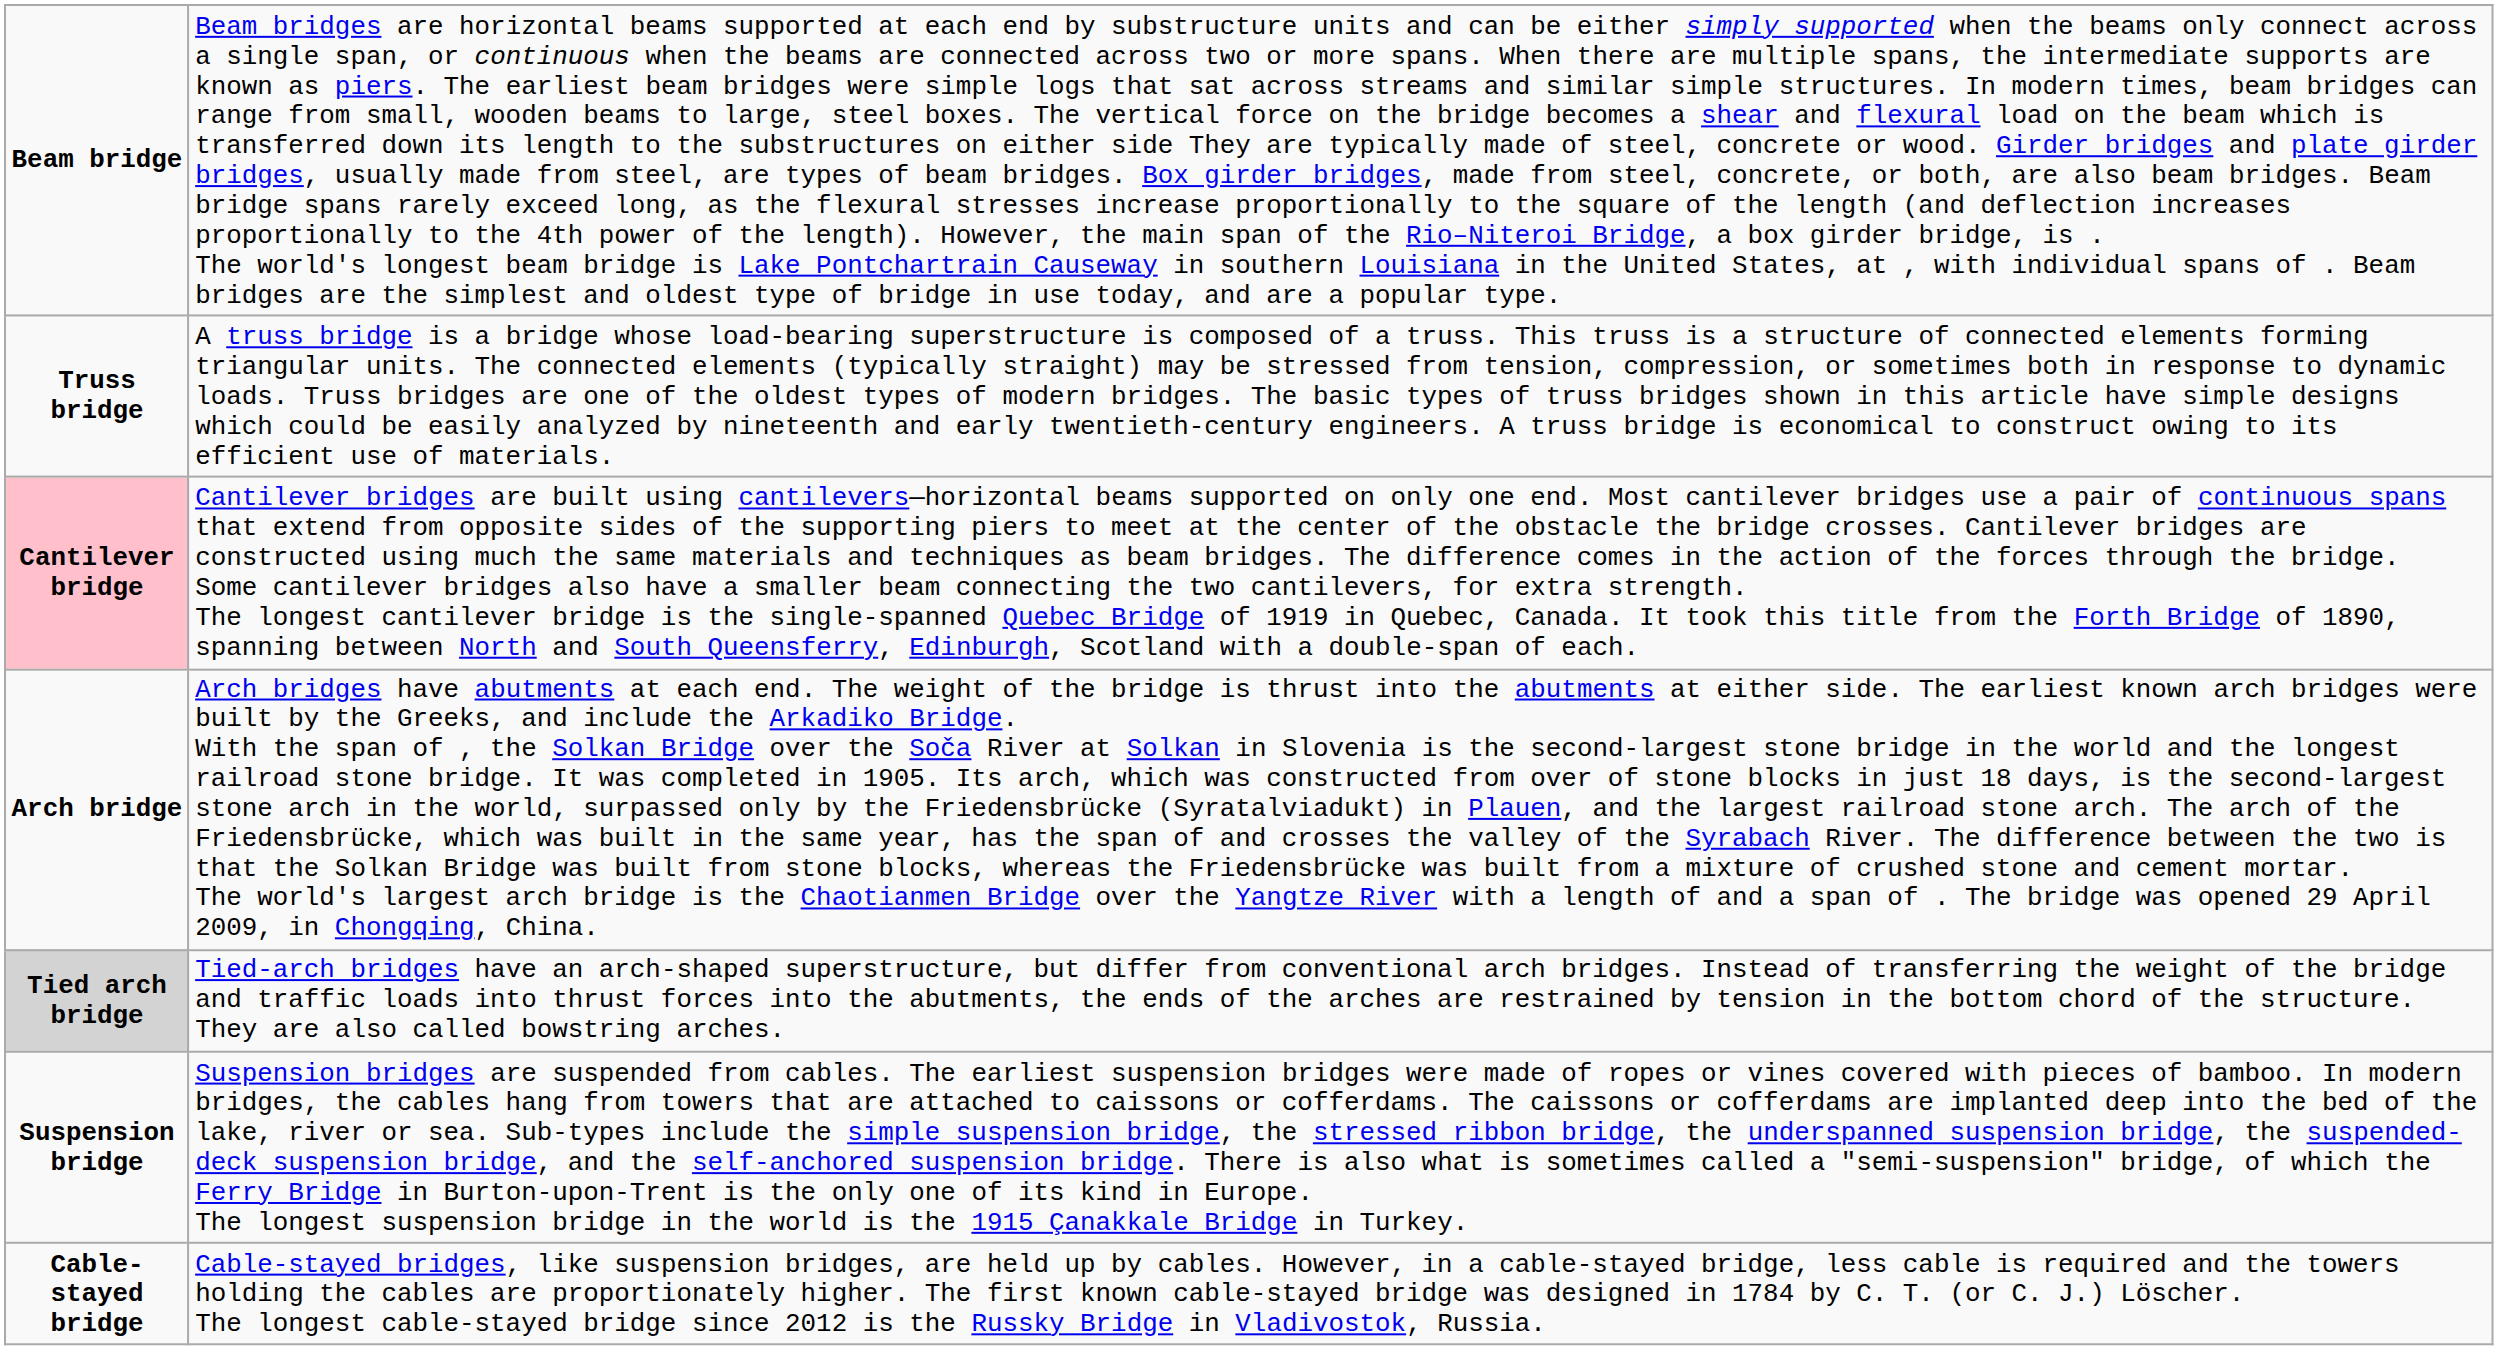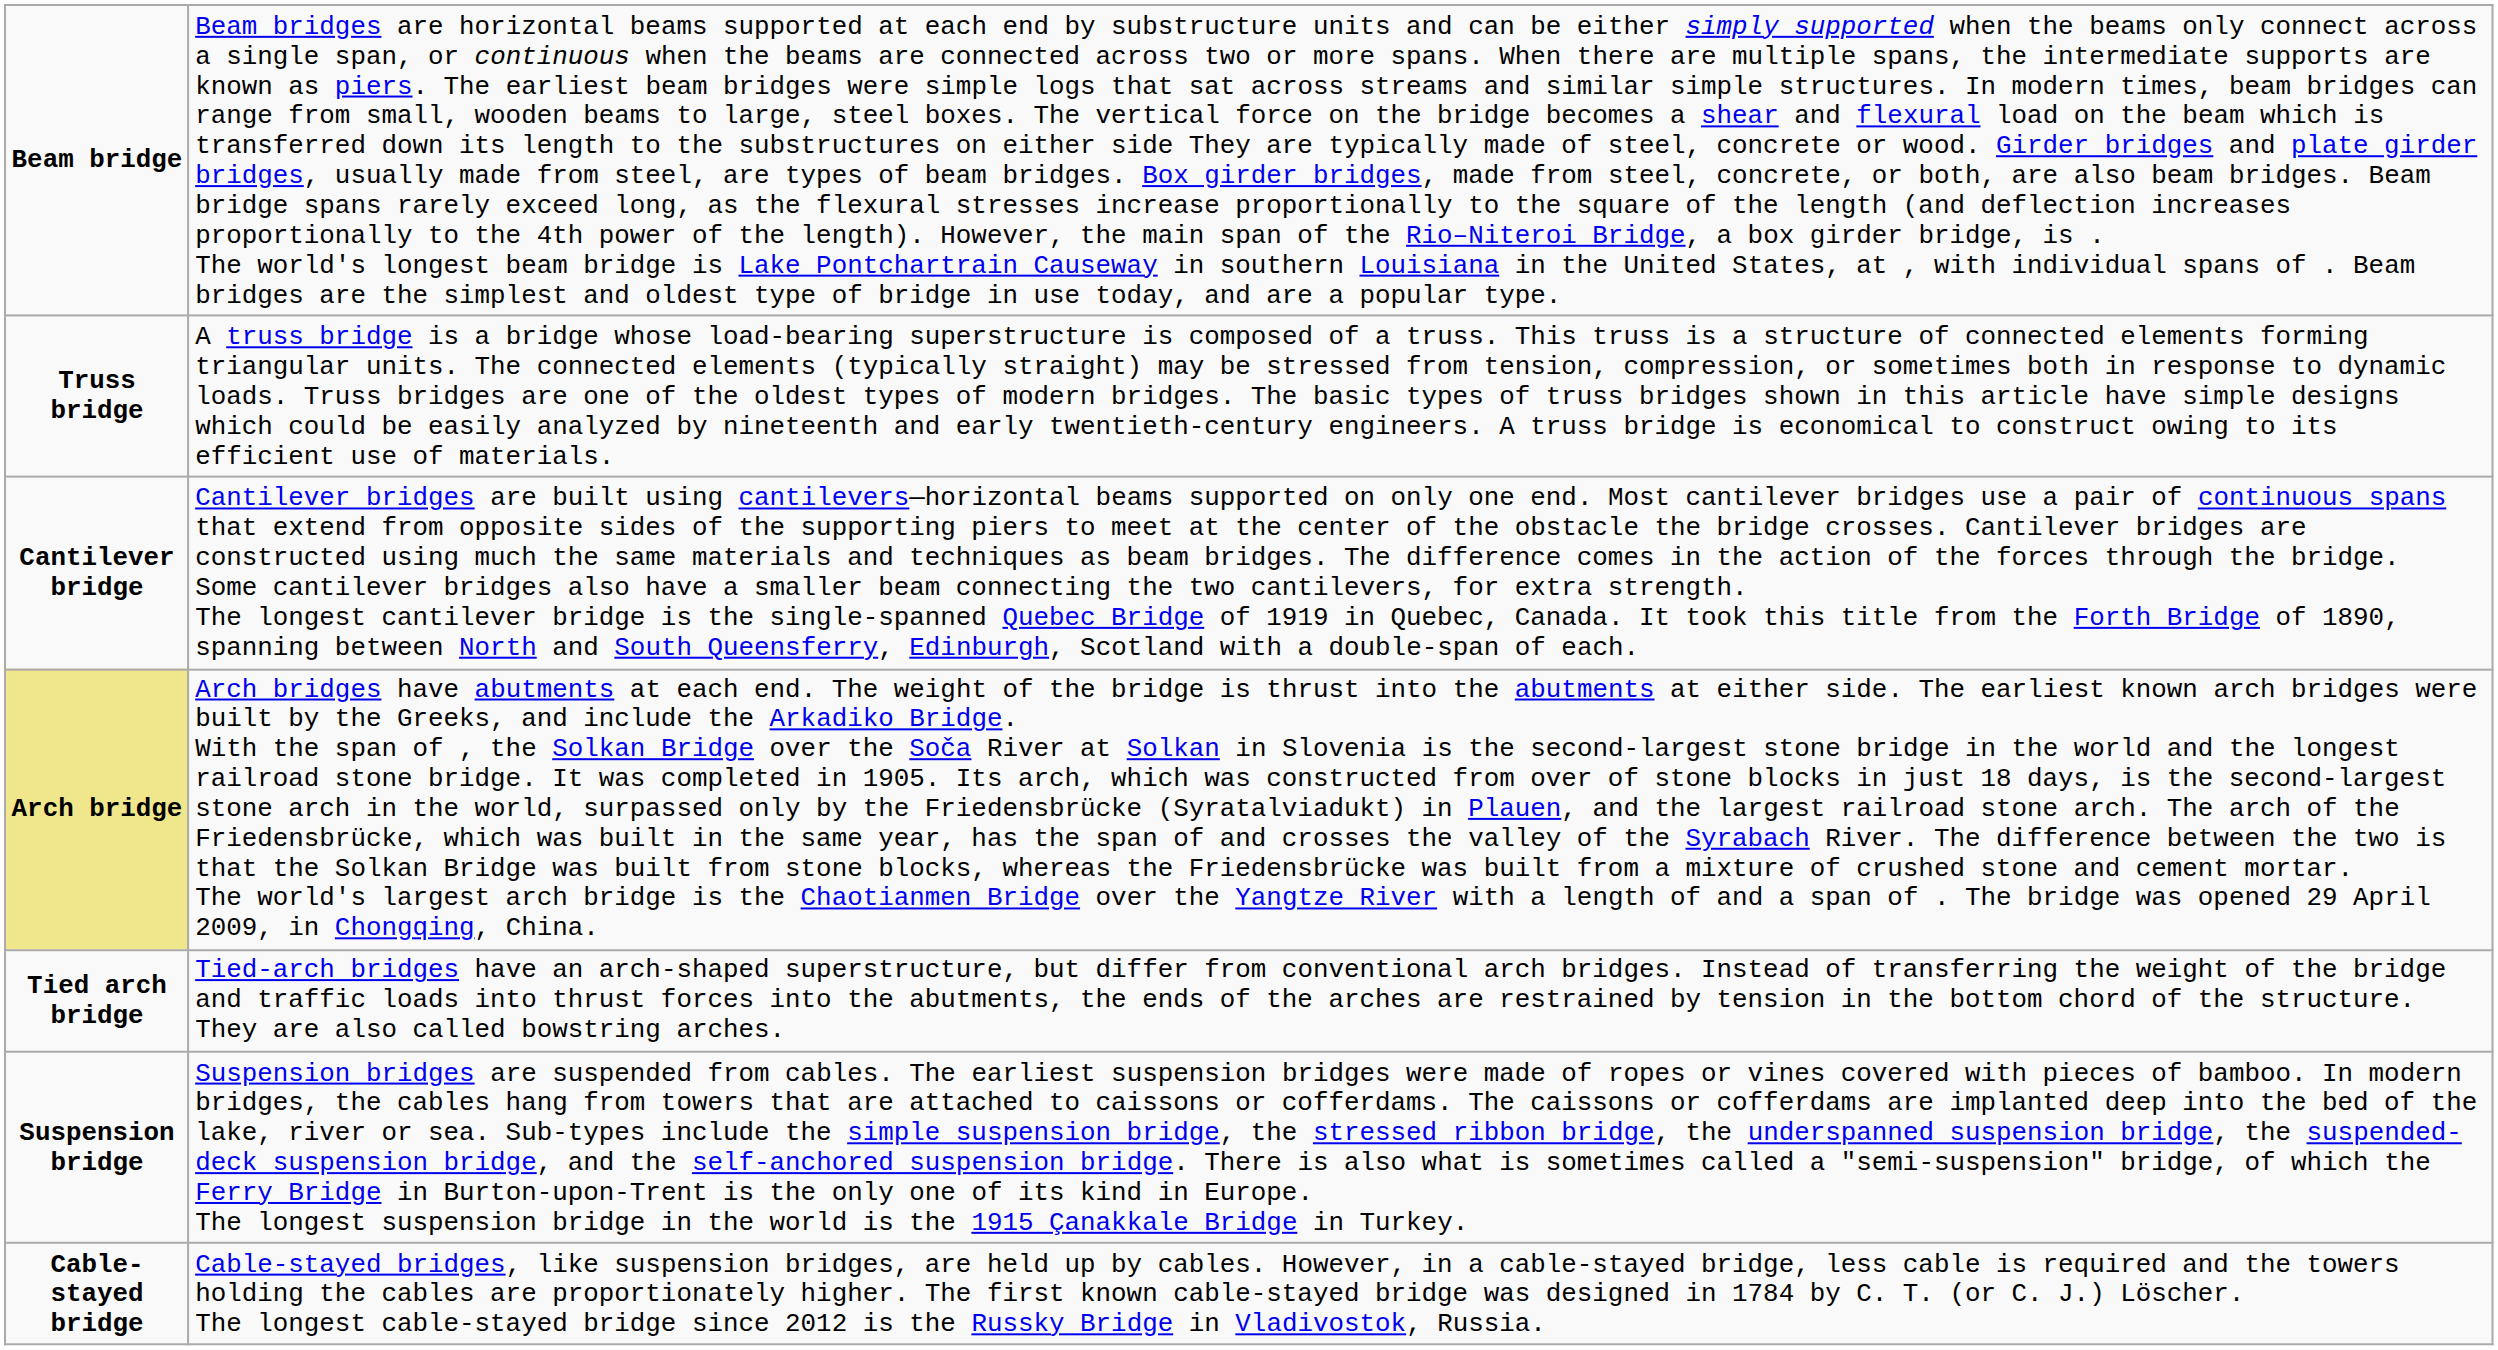(97, 573) pink background -> (97, 573) no background
(97, 809) no background -> (97, 809) khaki background
(97, 1001) lightgrey background -> (97, 1001) no background
